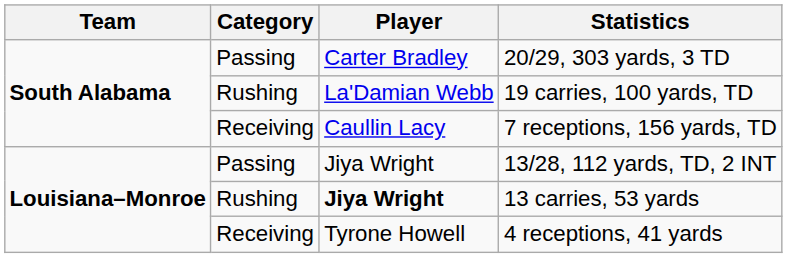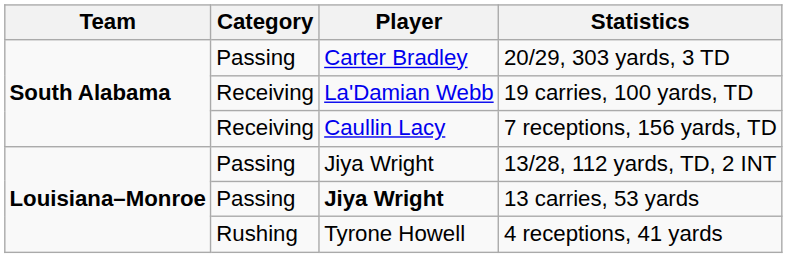(257, 92) Rushing -> (265, 92) Receiving
(257, 198) Rushing -> (256, 198) Passing
(265, 234) Receiving -> (257, 234) Rushing
